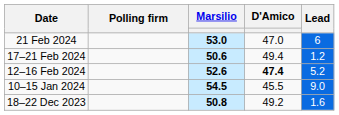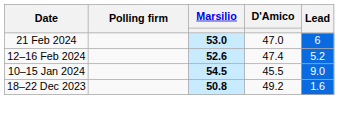- row: (46, 56)
(273, 71) bold -> (273, 56) normal
